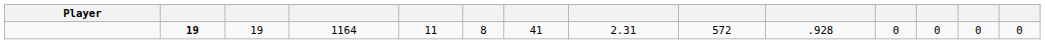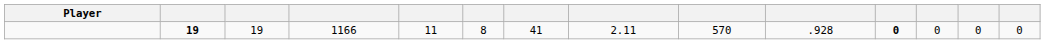(344, 30) 1164 -> (344, 30) 1166
(623, 30) 2.31 -> (623, 30) 2.11
(722, 30) 572 -> (722, 30) 570
(896, 30) normal -> (896, 30) bold
